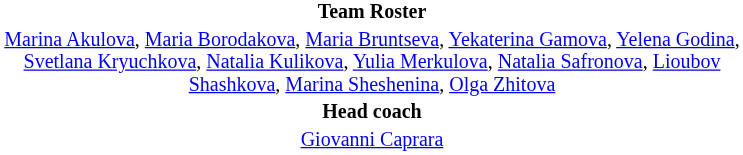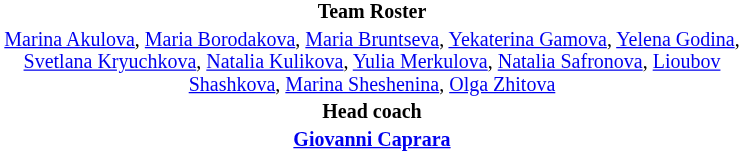(372, 139) normal -> (372, 139) bold
